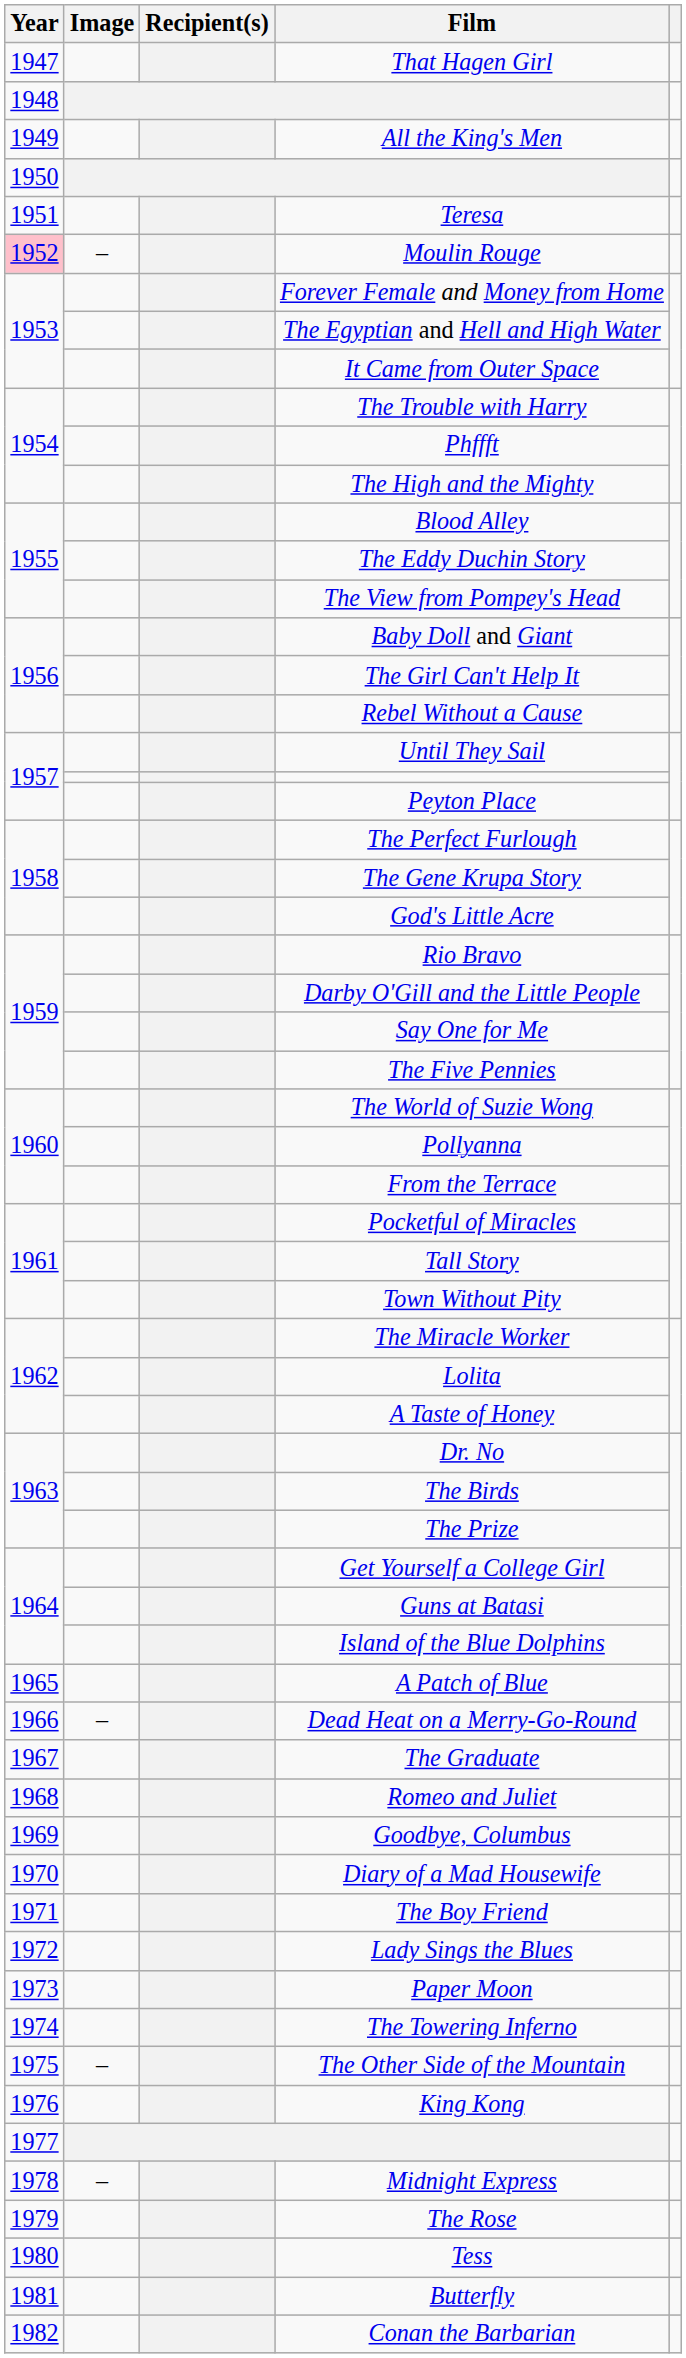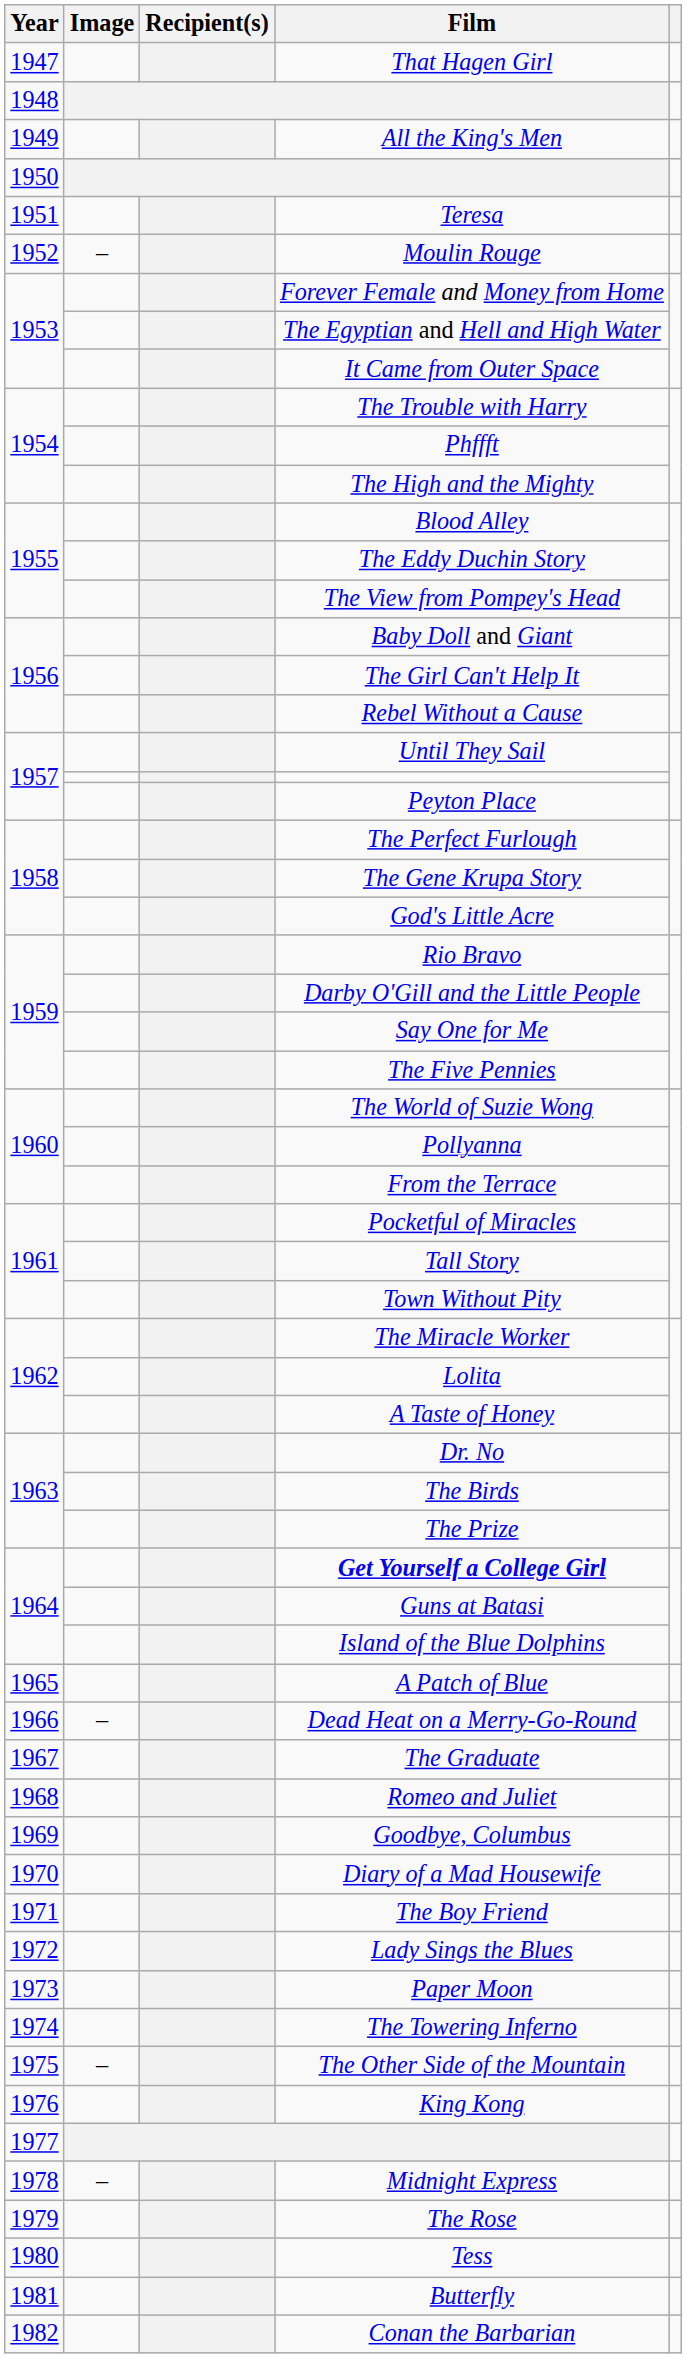(34, 253) pink background -> (34, 253) no background
(472, 1567) normal -> (472, 1567) bold
